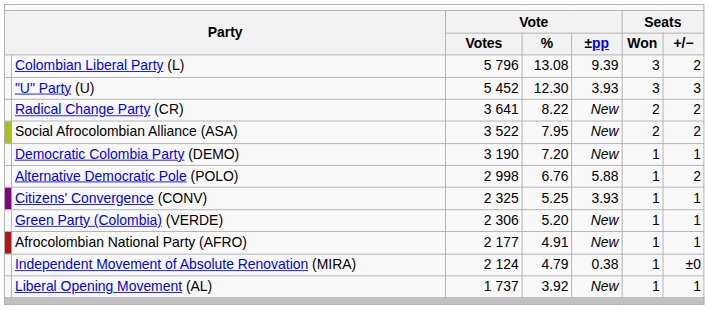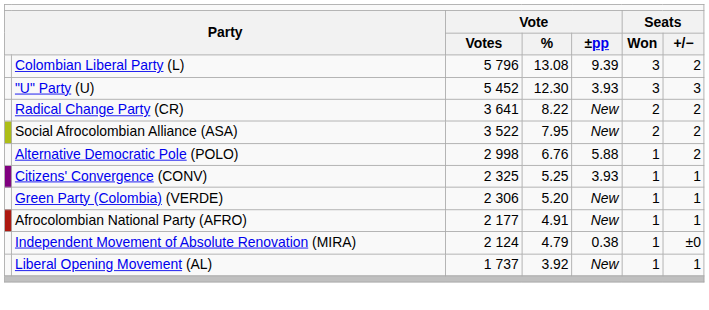- row: (127, 154)
